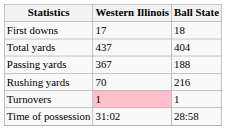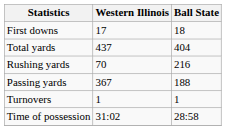rows swapped: (38, 82) <-> (37, 64)
(98, 99) pink background -> (98, 99) no background
